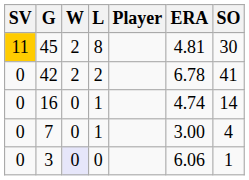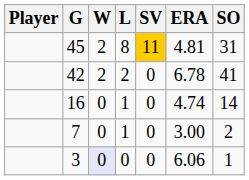columns swapped: (137, 18) <-> (20, 18)
(228, 47) 30 -> (228, 47) 31
(228, 132) 4 -> (228, 132) 2
